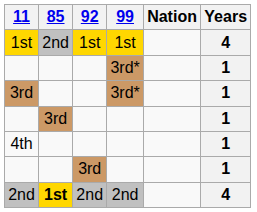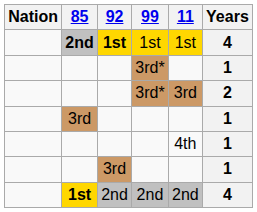columns swapped: (172, 17) <-> (22, 17)
(56, 42) normal -> (80, 42) bold
(90, 42) normal -> (115, 42) bold
(226, 93) 1 -> (227, 93) 2
